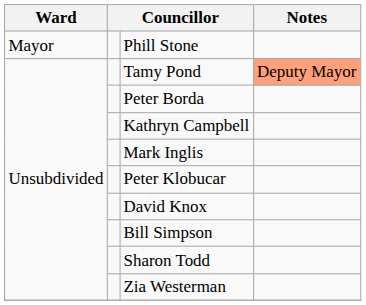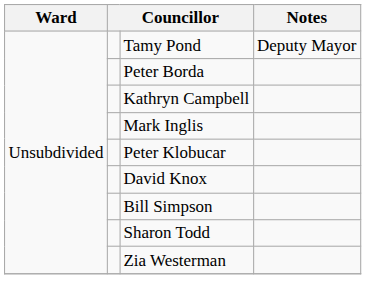- row: (161, 44)
(307, 71) lightsalmon background -> (307, 44) no background
